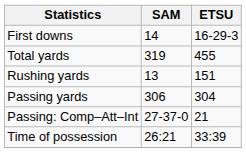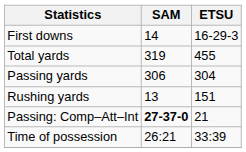rows swapped: (48, 76) <-> (48, 96)
(166, 116) normal -> (166, 116) bold
